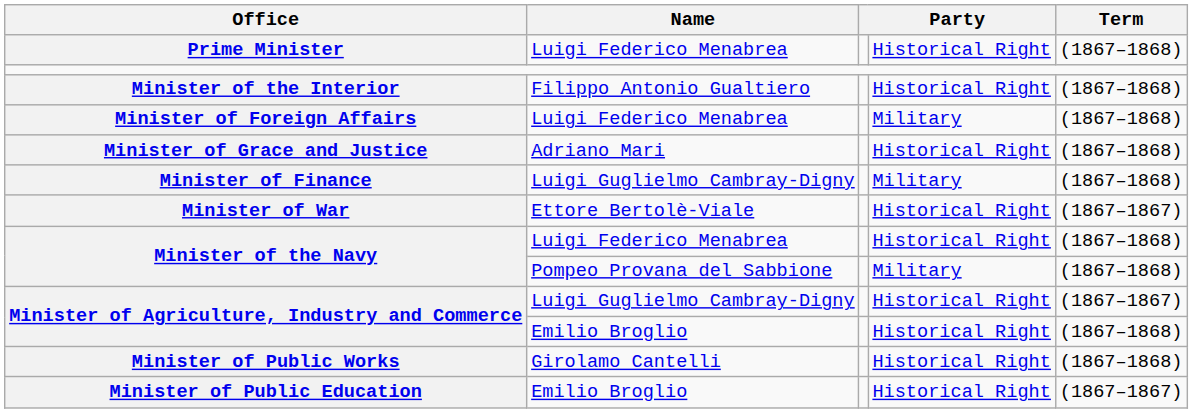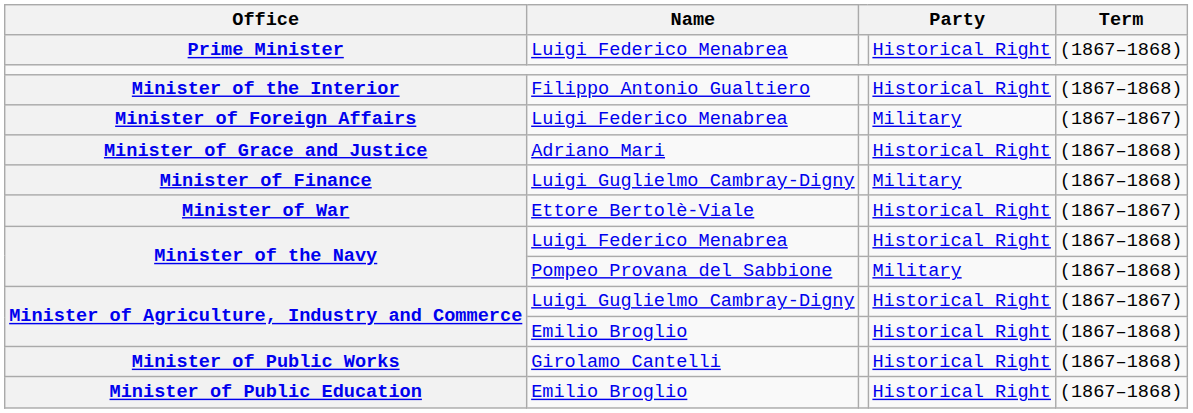(1121, 120) (1867–1868) -> (1121, 120) (1867–1867)
(1121, 392) (1867–1867) -> (1121, 392) (1867–1868)
